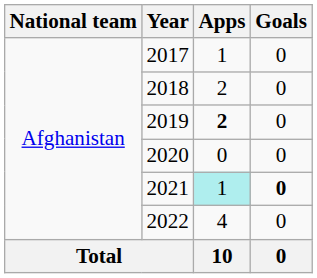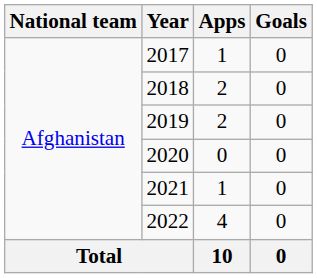(222, 121) bold -> (222, 121) normal
(222, 188) paleturquoise background -> (222, 188) no background
(281, 188) bold -> (281, 188) normal
